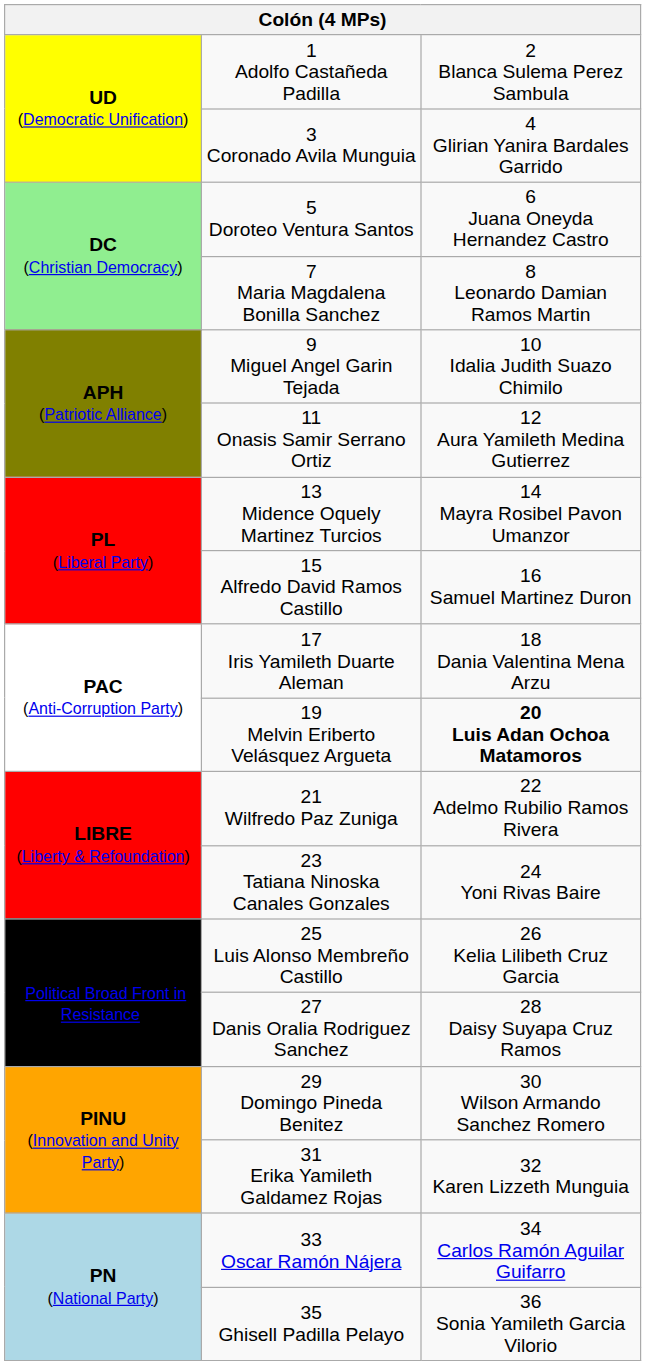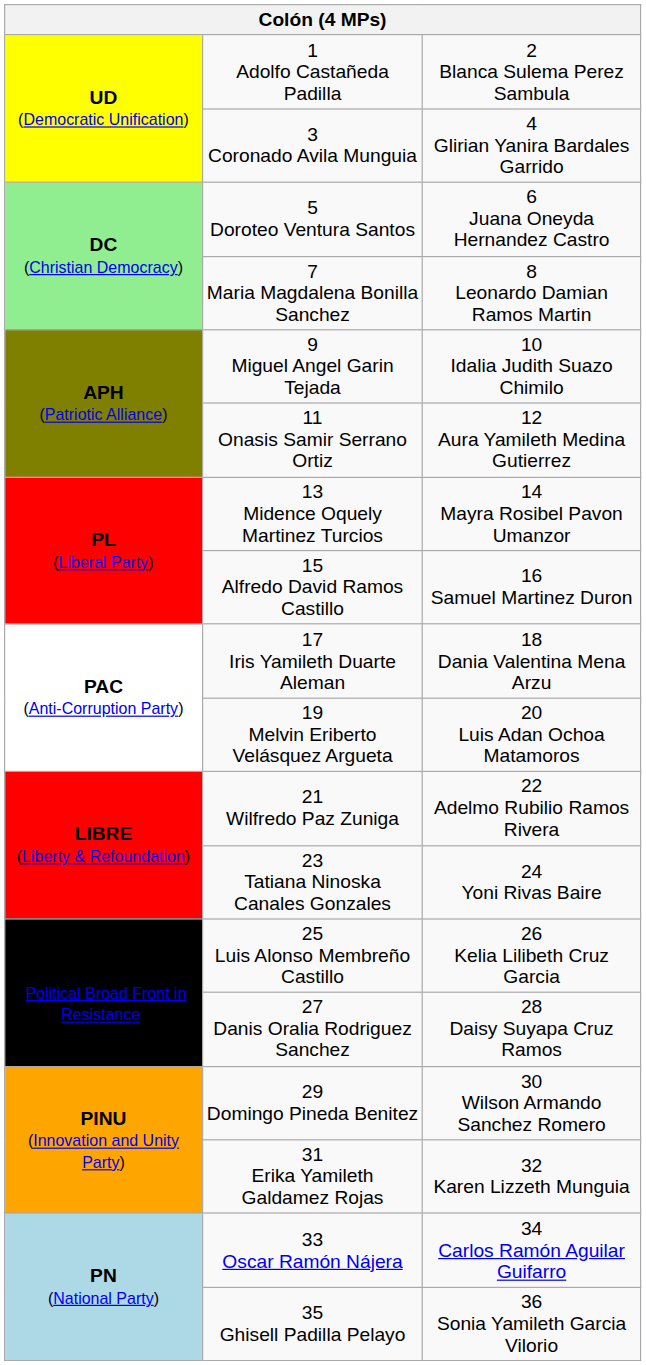(531, 734) bold -> (532, 734) normal
